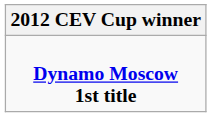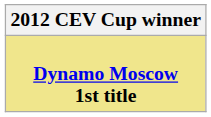(106, 84) no background -> (106, 84) khaki background
